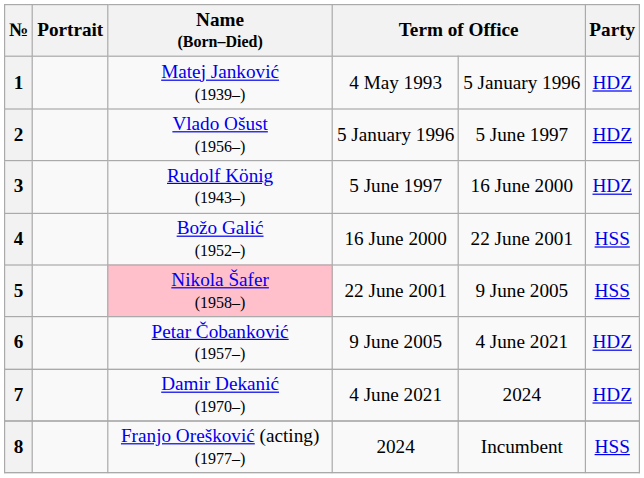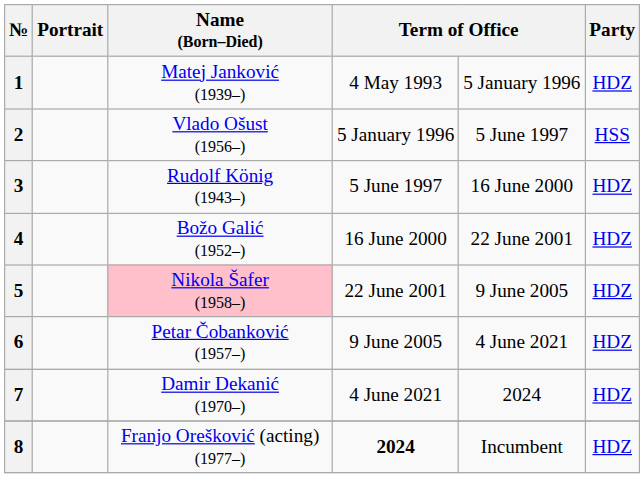(612, 134) HDZ -> (612, 134) HSS
(612, 238) HSS -> (612, 238) HDZ
(612, 290) HSS -> (612, 290) HDZ
(396, 446) normal -> (396, 446) bold
(612, 446) HSS -> (612, 446) HDZ
